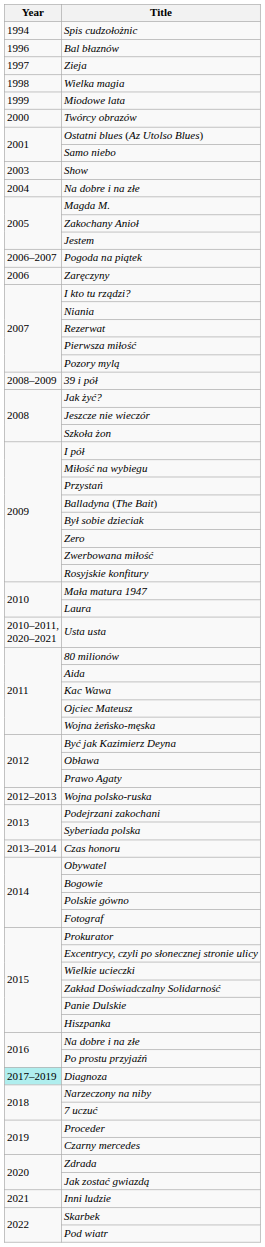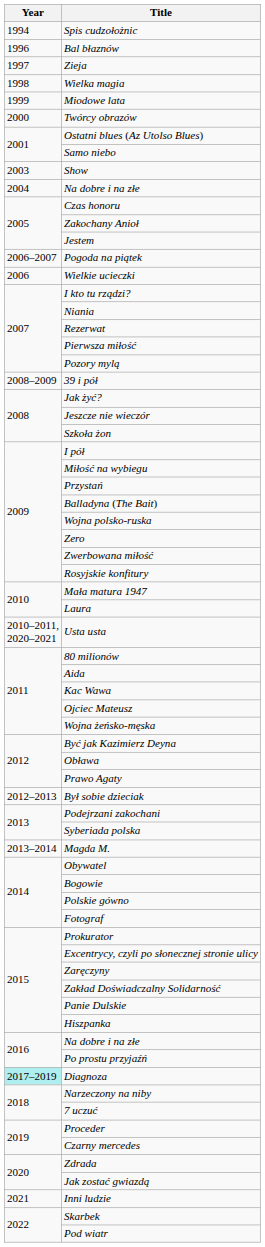(87, 205) Magda M. -> (92, 205) Czas honoru
(87, 275) Zaręczyny -> (99, 275) Wielkie ucieczki
(104, 521) Był sobie dzieciak -> (108, 521) Wojna polsko-ruska
(108, 796) Wojna polsko-ruska -> (104, 796) Był sobie dzieciak
(92, 848) Czas honoru -> (87, 848) Magda M.
(99, 971) Wielkie ucieczki -> (87, 971) Zaręczyny
